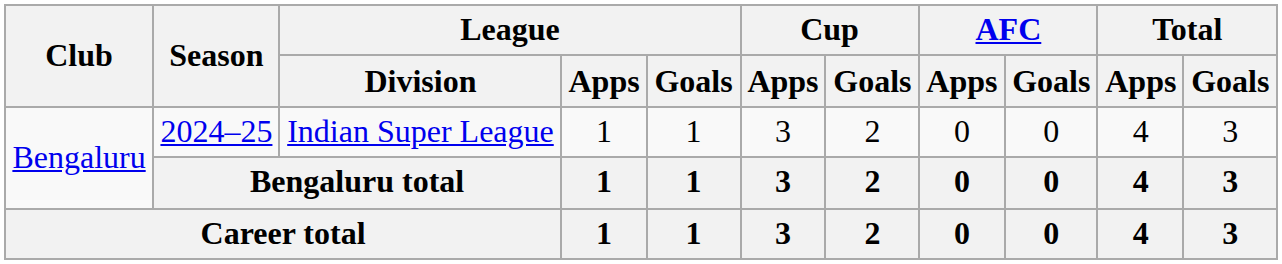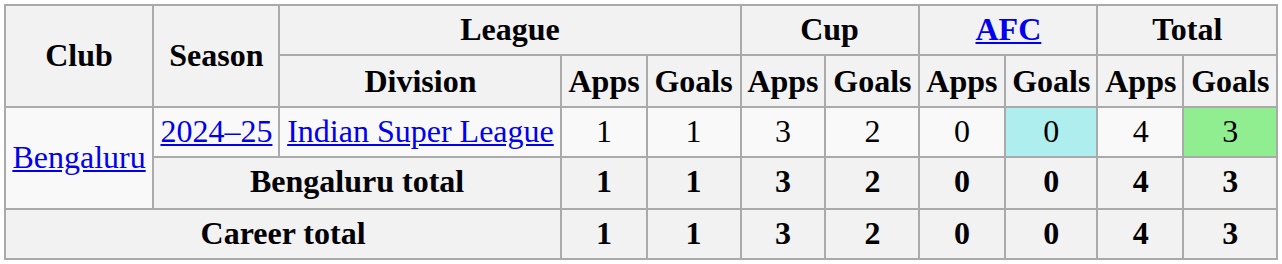(1051, 131) no background -> (1051, 131) paleturquoise background
(1230, 131) no background -> (1230, 131) lightgreen background
